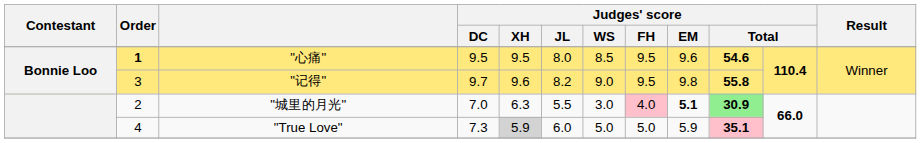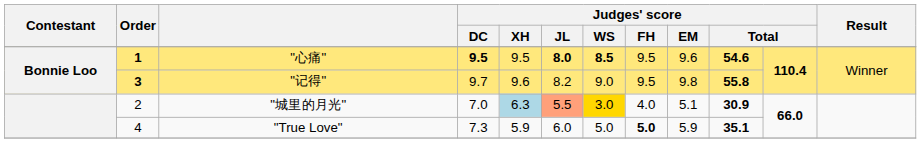(478, 58) normal -> (478, 58) bold
(562, 58) normal -> (562, 58) bold
(604, 58) normal -> (604, 58) bold
(138, 81) normal -> (138, 81) bold
(520, 105) no background -> (520, 105) lightblue background
(562, 105) no background -> (562, 105) lightsalmon background
(604, 105) no background -> (604, 105) gold background
(646, 105) pink background -> (646, 105) no background
(688, 105) bold -> (688, 105) normal
(736, 105) lightgreen background -> (736, 105) no background
(520, 127) lightgrey background -> (520, 127) no background
(646, 127) normal -> (646, 127) bold
(736, 127) pink background -> (736, 127) no background
